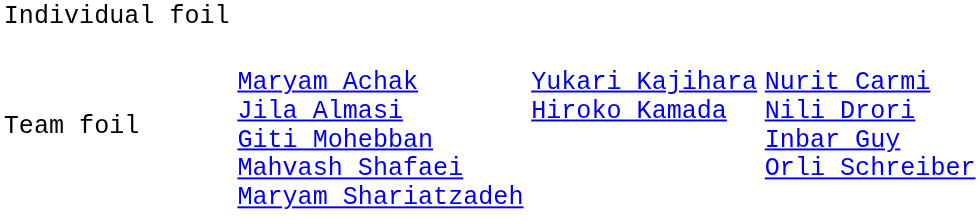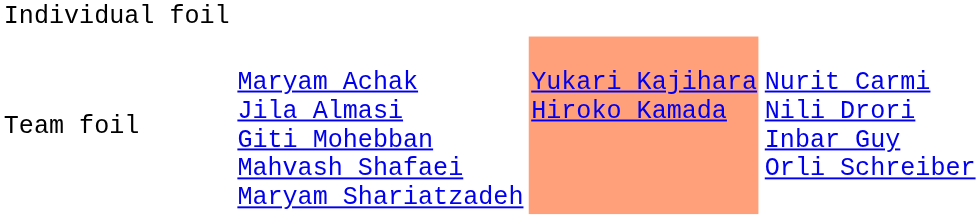(644, 96) no background -> (644, 96) lightsalmon background
